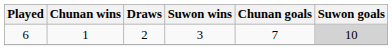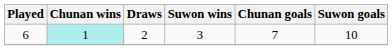(85, 34) no background -> (85, 34) paleturquoise background
(351, 34) lightgrey background -> (351, 34) no background
